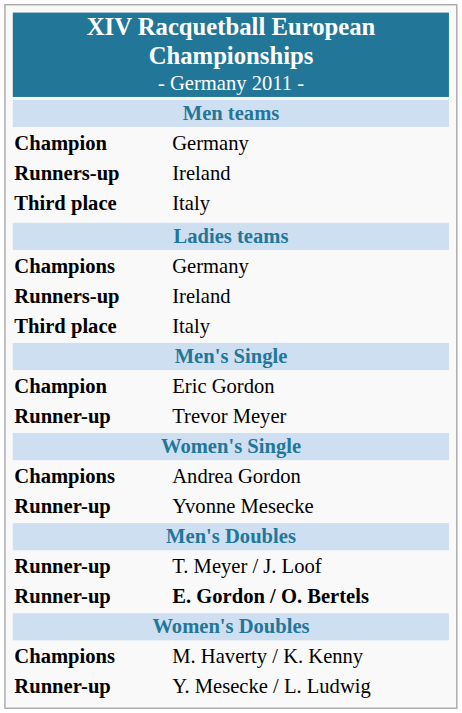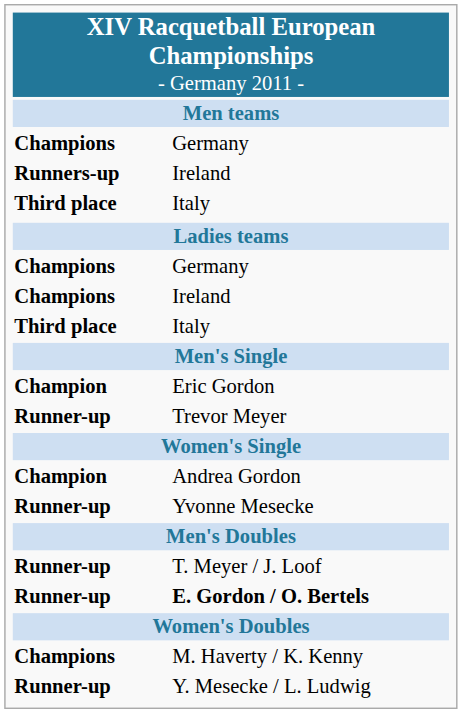(61, 143) Champion -> (65, 143) Champions
(67, 296) Runners-up -> (65, 296) Champions
(65, 476) Champions -> (61, 476) Champion
